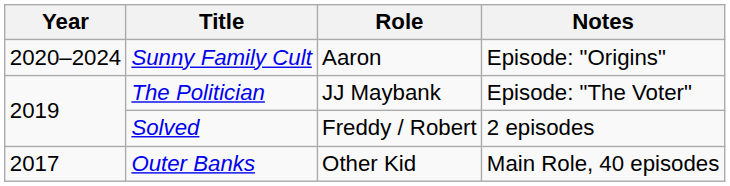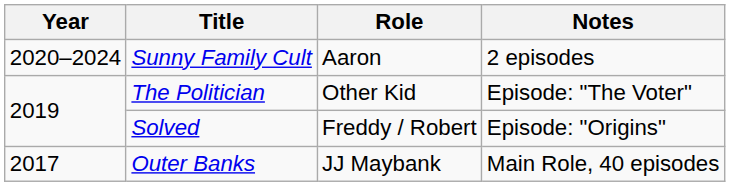(576, 57) Episode: "Origins" -> (541, 57) 2 episodes
(381, 92) JJ Maybank -> (369, 92) Other Kid
(541, 127) 2 episodes -> (576, 127) Episode: "Origins"
(369, 163) Other Kid -> (381, 163) JJ Maybank
